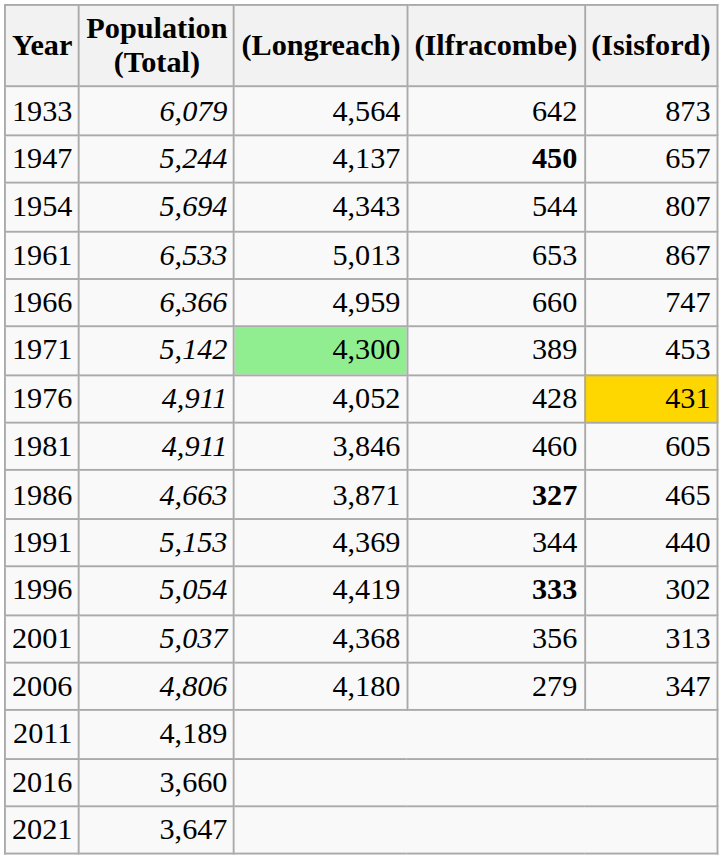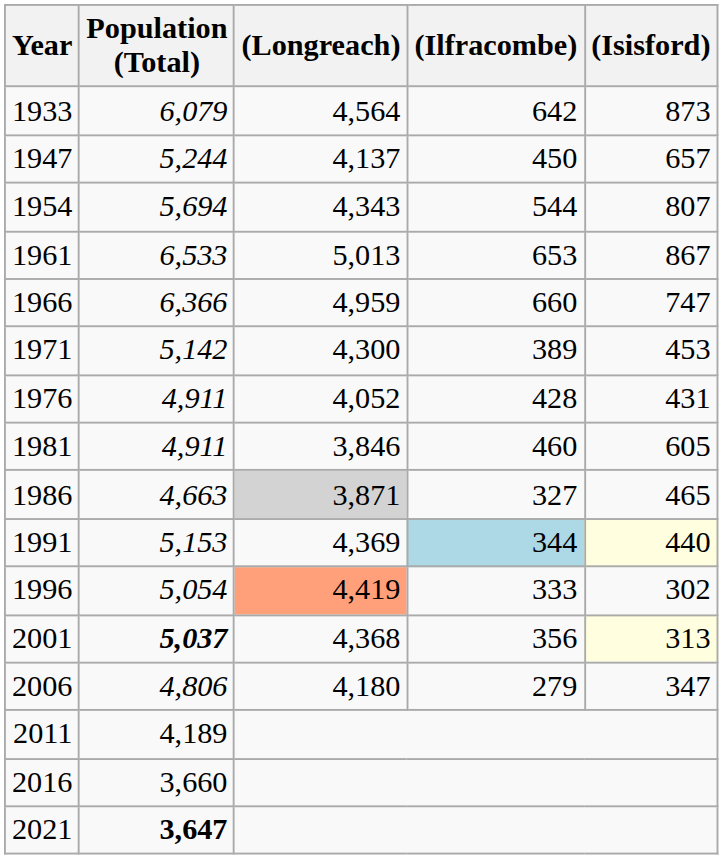(555, 158) bold -> (555, 158) normal
(366, 350) lightgreen background -> (366, 350) no background
(688, 398) gold background -> (688, 398) no background
(366, 494) no background -> (366, 494) lightgrey background
(555, 494) bold -> (555, 494) normal
(555, 542) no background -> (555, 542) lightblue background
(688, 542) no background -> (688, 542) lightyellow background
(366, 590) no background -> (366, 590) lightsalmon background
(555, 590) bold -> (555, 590) normal
(193, 638) normal -> (193, 638) bold
(688, 638) no background -> (688, 638) lightyellow background
(193, 829) normal -> (193, 829) bold
